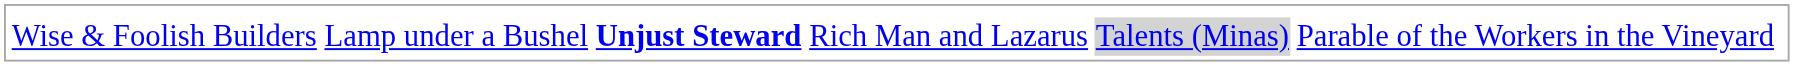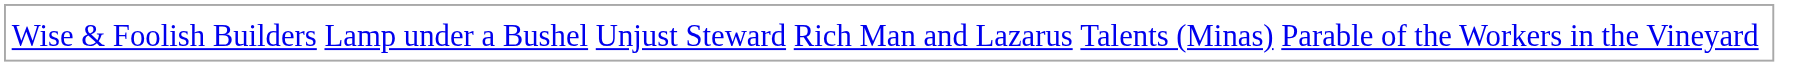(699, 36) bold -> (691, 36) normal
(1192, 36) lightgrey background -> (1177, 36) no background
